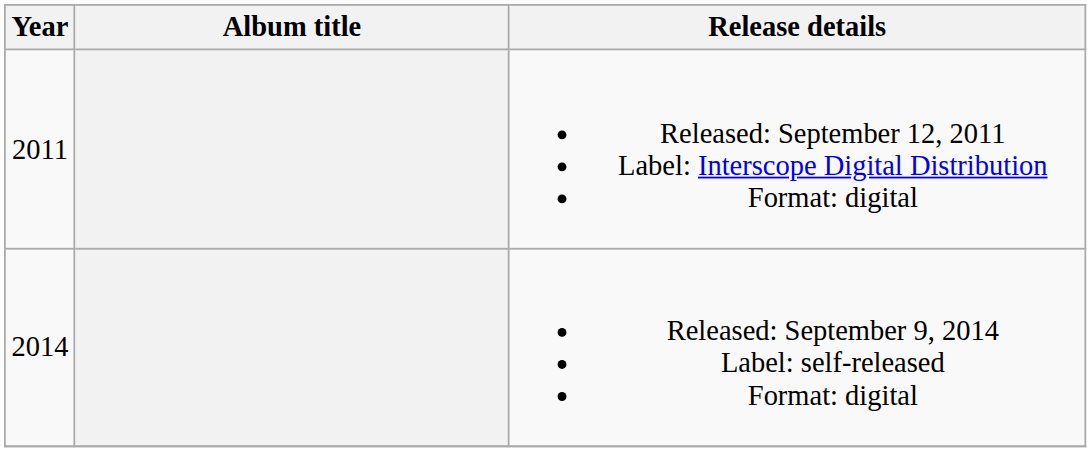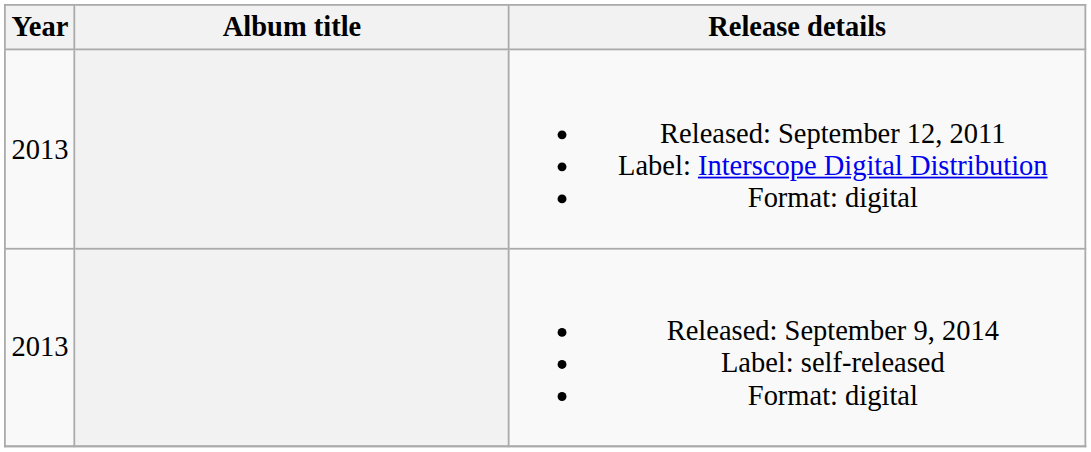(40, 148) 2011 -> (40, 148) 2013
(40, 347) 2014 -> (40, 347) 2013
